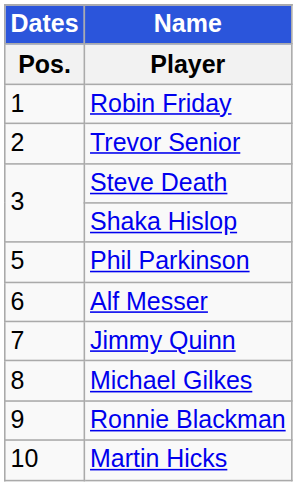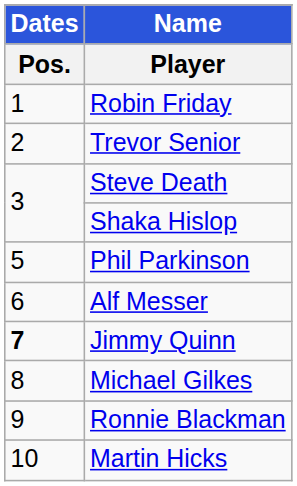(17, 340) normal -> (17, 340) bold
